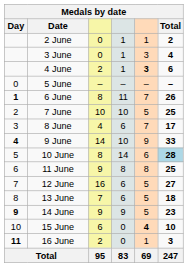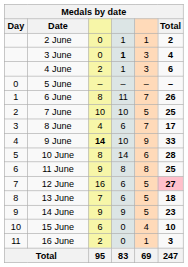(123, 55) normal -> (123, 55) bold
(146, 69) bold -> (146, 69) normal
(16, 98) bold -> (16, 98) normal
(16, 141) bold -> (16, 141) normal
(100, 141) normal -> (100, 141) bold
(170, 155) lightblue background -> (170, 155) no background
(170, 184) no background -> (170, 184) pink background
(16, 213) bold -> (16, 213) normal
(146, 227) bold -> (146, 227) normal
(16, 241) bold -> (16, 241) normal
